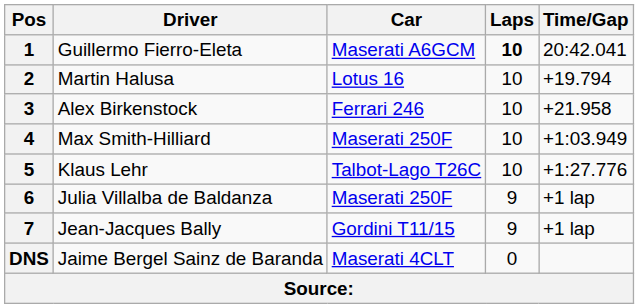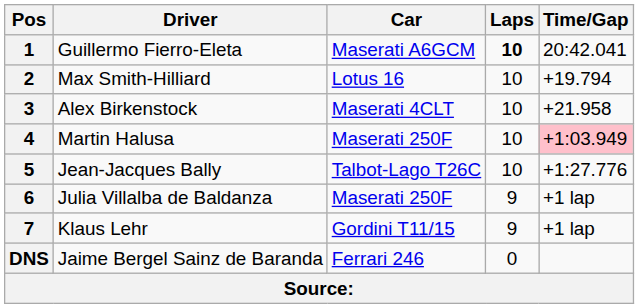(116, 80) Martin Halusa -> (134, 80) Max Smith-Hilliard
(378, 109) Ferrari 246 -> (393, 109) Maserati 4CLT
(134, 139) Max Smith-Hilliard -> (116, 139) Martin Halusa
(585, 139) no background -> (585, 139) pink background
(103, 169) Klaus Lehr -> (139, 169) Jean-Jacques Bally
(139, 229) Jean-Jacques Bally -> (103, 229) Klaus Lehr
(393, 258) Maserati 4CLT -> (378, 258) Ferrari 246
